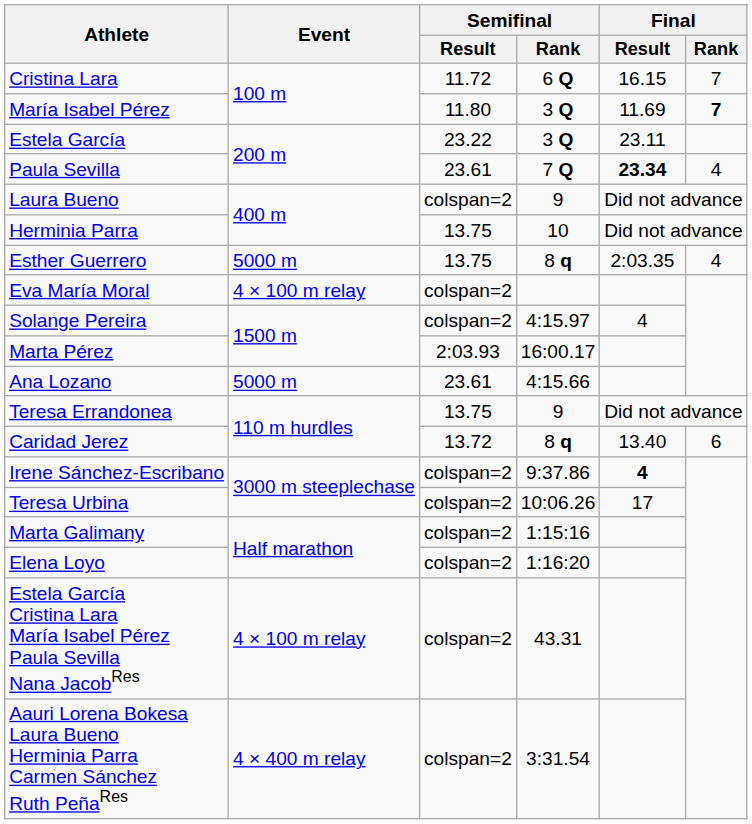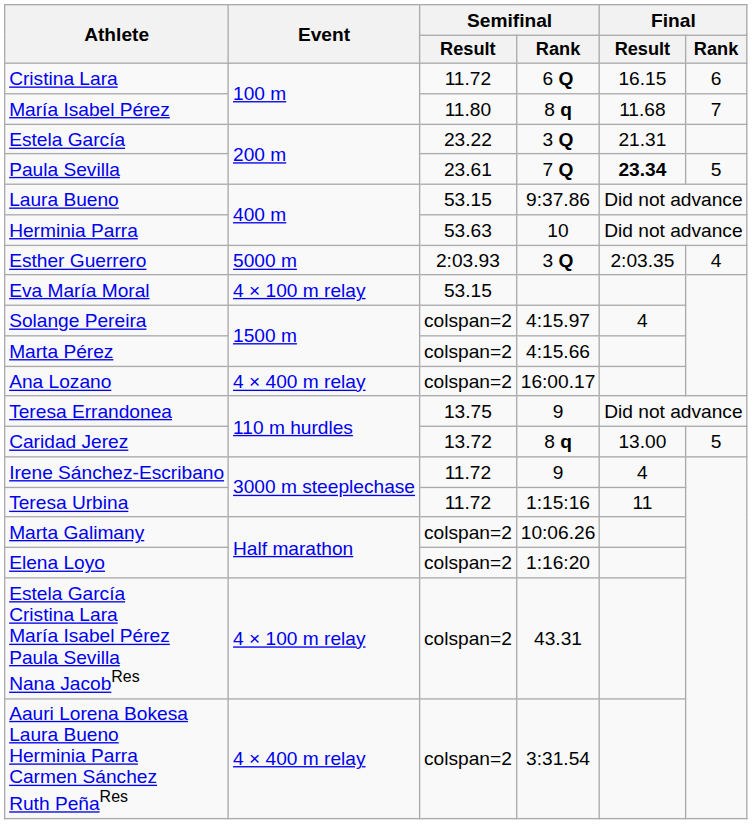(716, 79) 7 -> (716, 79) 6
(558, 109) 3 Q -> (558, 109) 8 q
(642, 109) 11.69 -> (642, 109) 11.68
(716, 109) bold -> (716, 109) normal
(642, 140) 23.11 -> (642, 140) 21.31
(716, 170) 4 -> (716, 170) 5
(468, 200) colspan=2 -> (468, 200) 53.15
(558, 200) 9 -> (558, 200) 9:37.86
(468, 230) 13.75 -> (468, 230) 53.63
(468, 261) 13.75 -> (468, 261) 2:03.93
(558, 261) 8 q -> (558, 261) 3 Q
(468, 291) colspan=2 -> (468, 291) 53.15
(468, 351) 2:03.93 -> (468, 351) colspan=2
(558, 351) 16:00.17 -> (558, 351) 4:15.66
(265, 382) 5000 m -> (299, 382) 4 × 400 m relay
(468, 382) 23.61 -> (468, 382) colspan=2
(558, 382) 4:15.66 -> (558, 382) 16:00.17
(642, 442) 13.40 -> (642, 442) 13.00
(716, 442) 6 -> (716, 442) 5
(468, 472) colspan=2 -> (468, 472) 11.72
(558, 472) 9:37.86 -> (558, 472) 9
(642, 472) bold -> (642, 472) normal
(468, 503) colspan=2 -> (468, 503) 11.72
(558, 503) 10:06.26 -> (558, 503) 1:15:16
(642, 503) 17 -> (642, 503) 11
(558, 533) 1:15:16 -> (558, 533) 10:06.26
